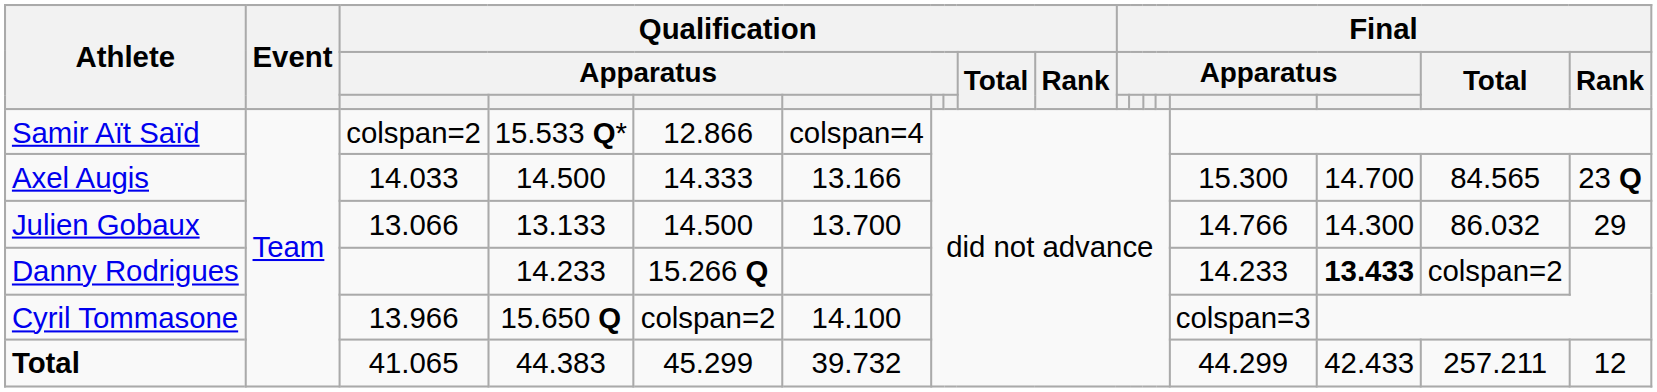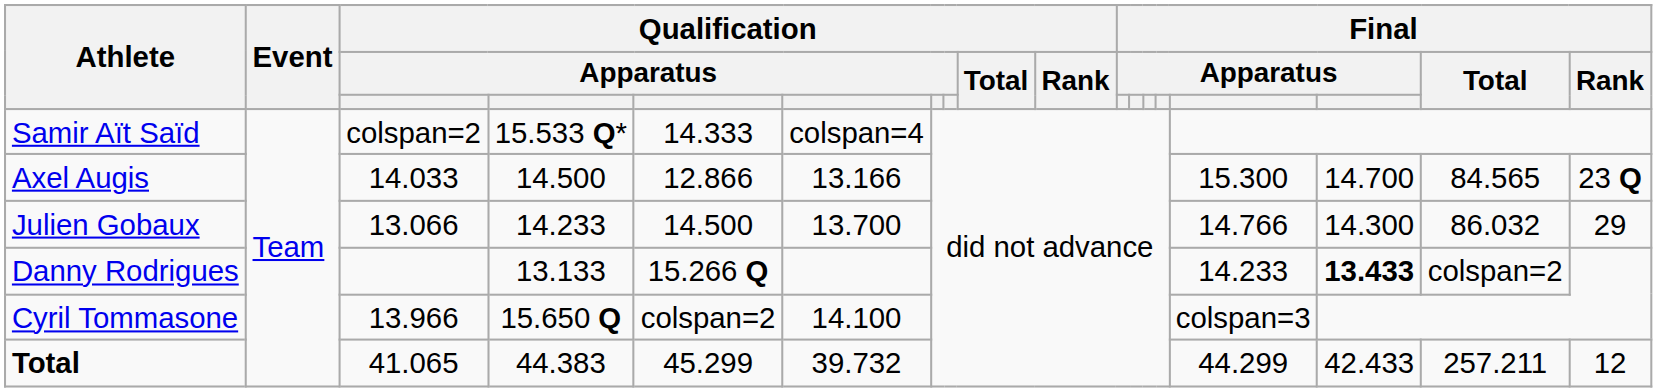(708, 132) 12.866 -> (708, 132) 14.333
(708, 178) 14.333 -> (708, 178) 12.866
(561, 225) 13.133 -> (561, 225) 14.233
(561, 271) 14.233 -> (561, 271) 13.133
